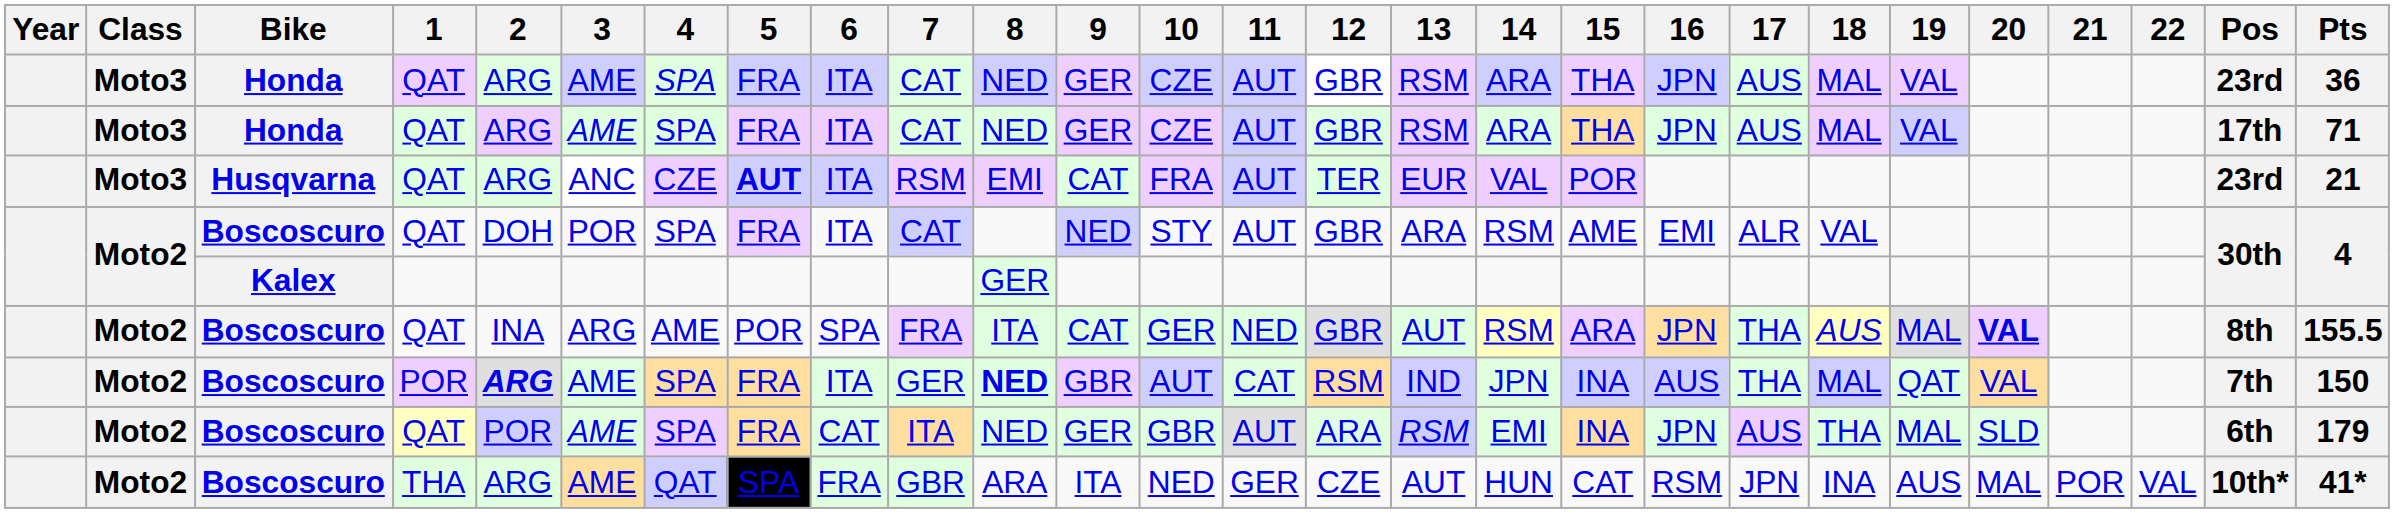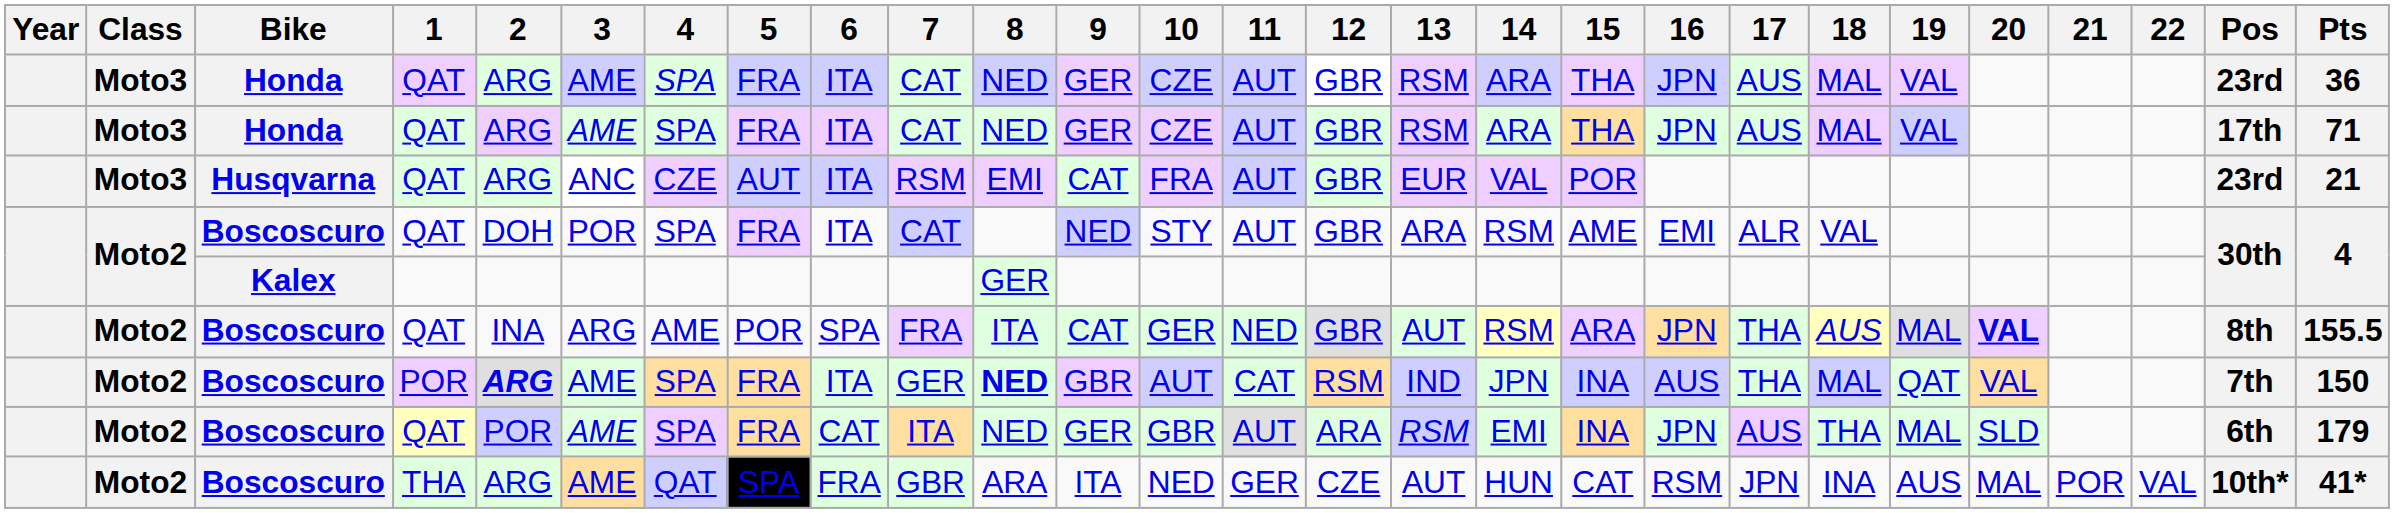(769, 180) bold -> (768, 180) normal
(1349, 180) TER -> (1349, 180) GBR
